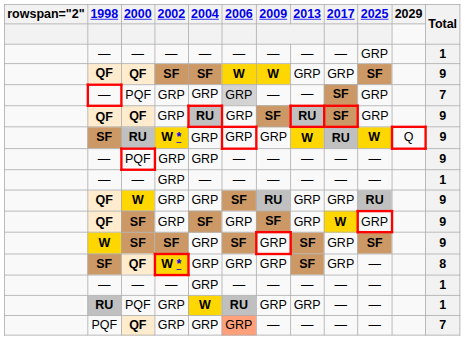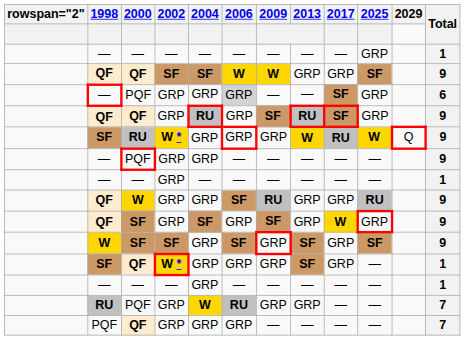(443, 95) 7 -> (443, 95) 6
(443, 264) 8 -> (443, 264) 1
(443, 305) 1 -> (443, 305) 7
(239, 325) lightsalmon background -> (239, 325) no background
